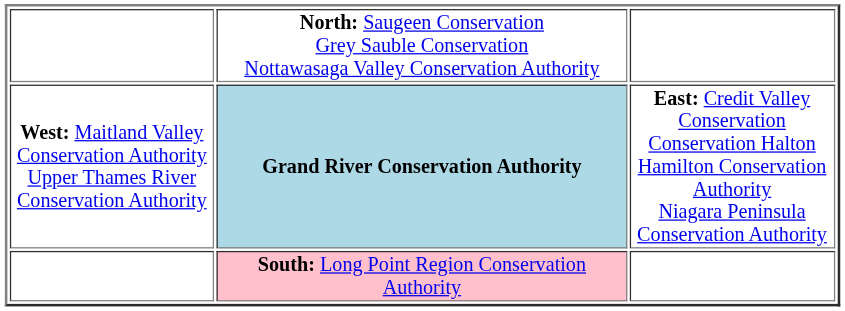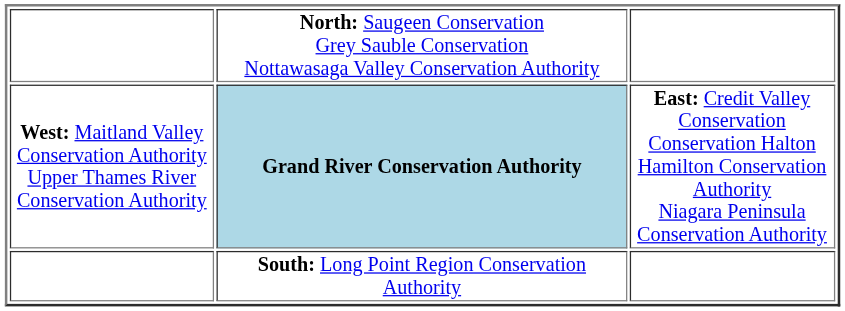(422, 276) pink background -> (422, 276) no background
